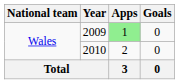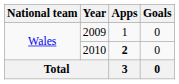(125, 32) lightgreen background -> (125, 32) no background
(125, 50) normal -> (125, 50) bold
